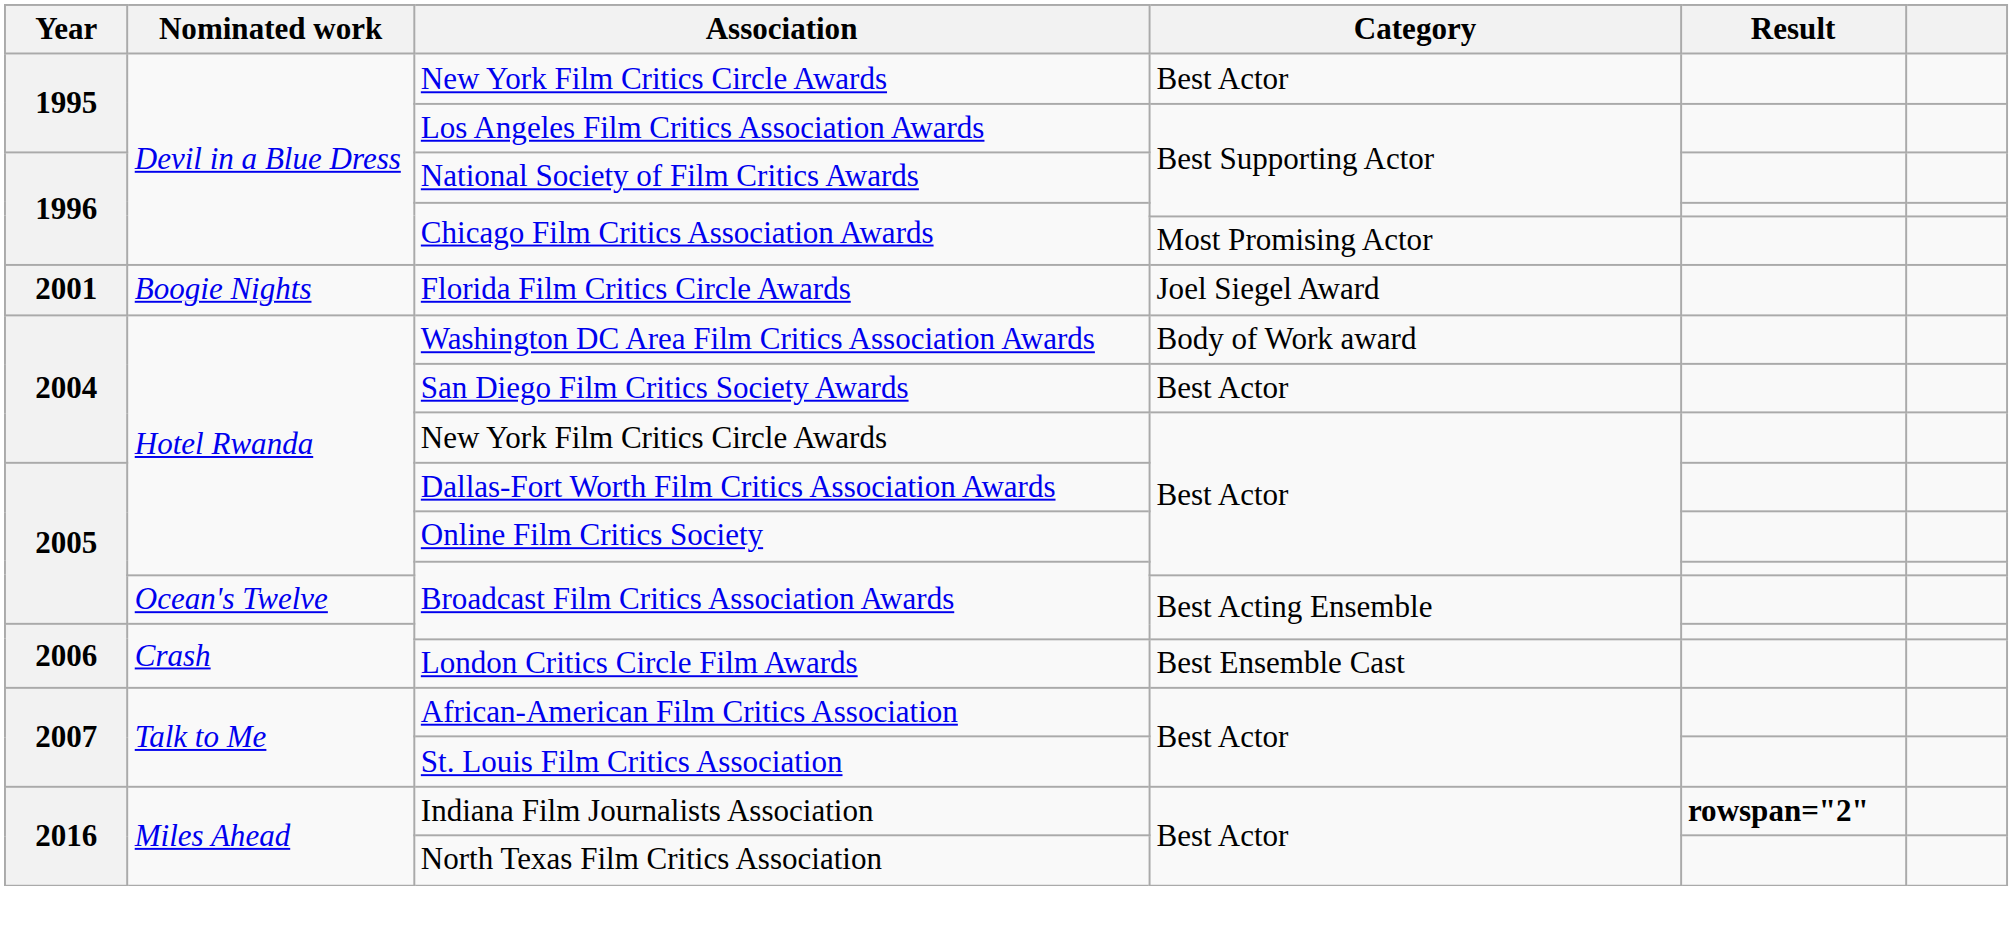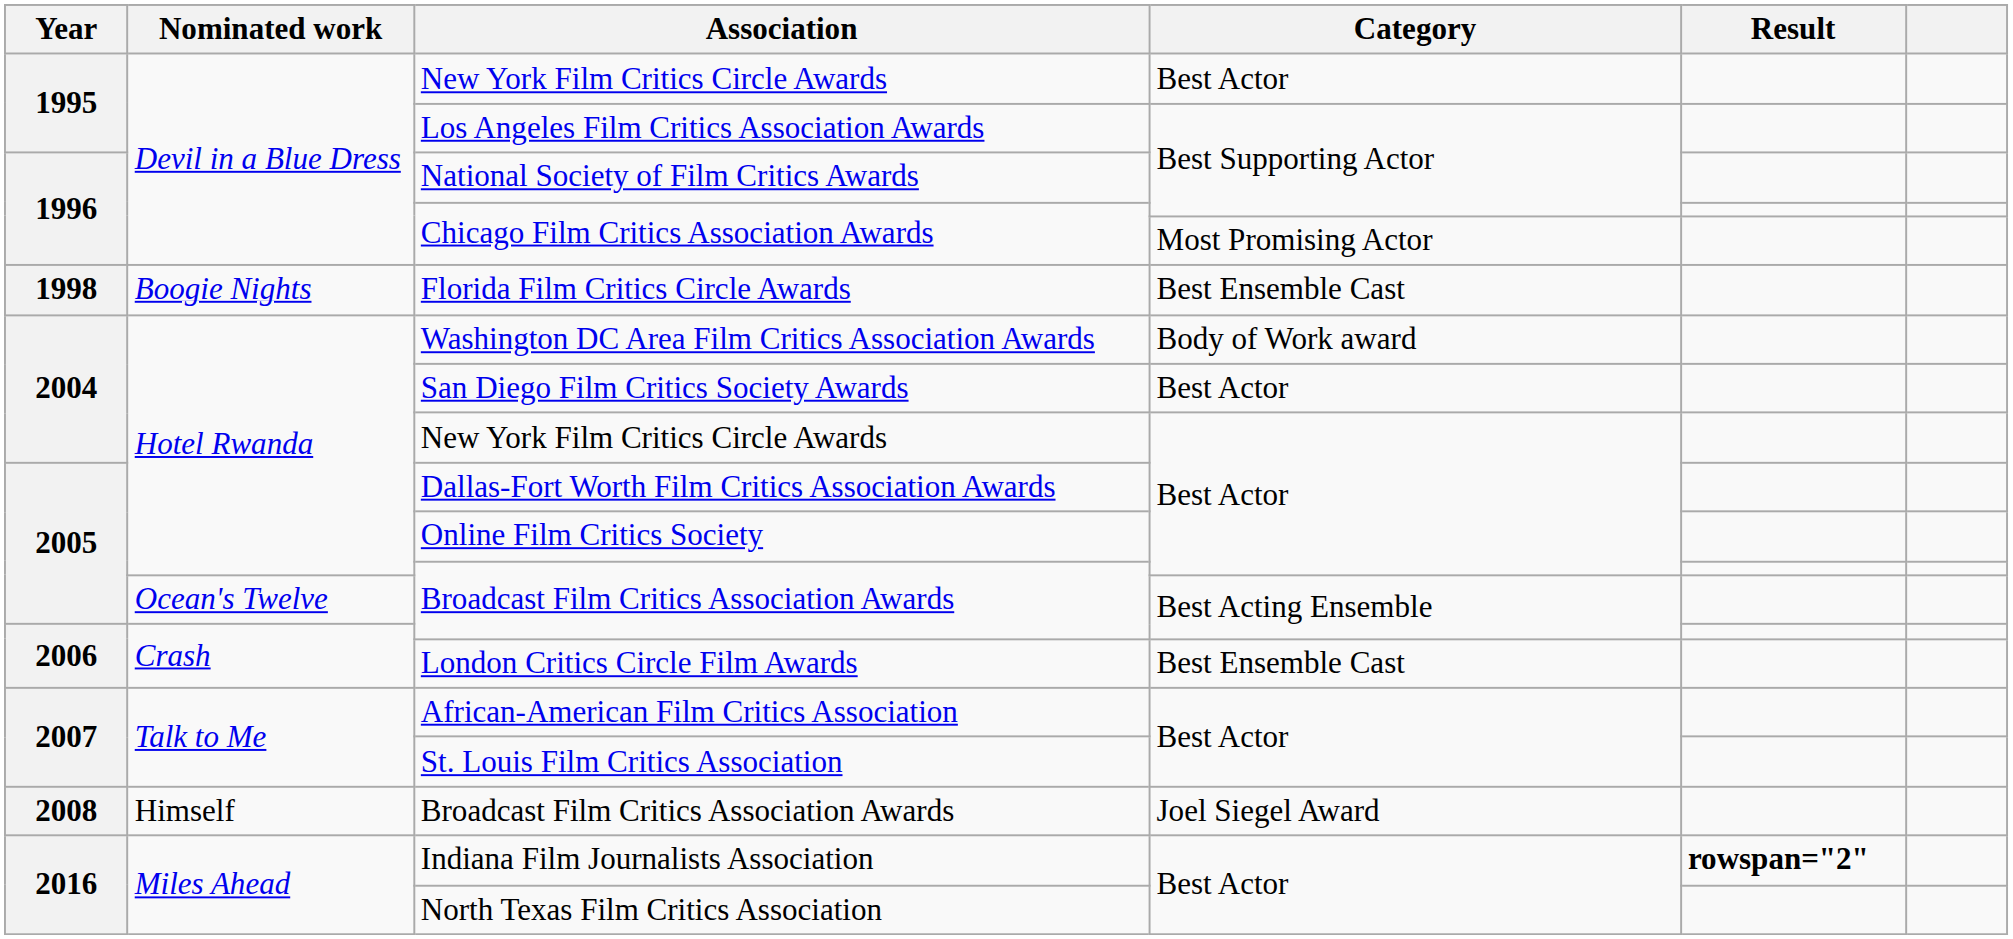(66, 289) 2001 -> (66, 289) 1998
(1268, 289) Joel Siegel Award -> (1281, 289) Best Ensemble Cast
+ row: (185, 810)
